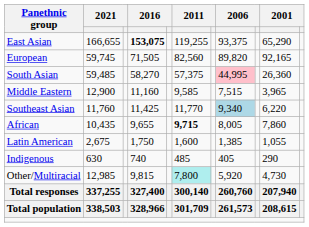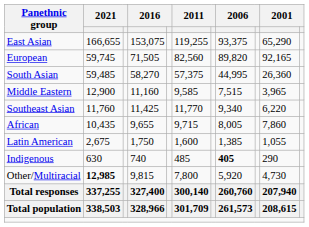(147, 41) bold -> (147, 41) normal
(233, 74) pink background -> (233, 74) no background
(230, 108) lightblue background -> (230, 108) no background
(186, 125) bold -> (186, 125) normal
(226, 158) normal -> (226, 158) bold
(101, 175) normal -> (101, 175) bold
(186, 175) paleturquoise background -> (186, 175) no background
